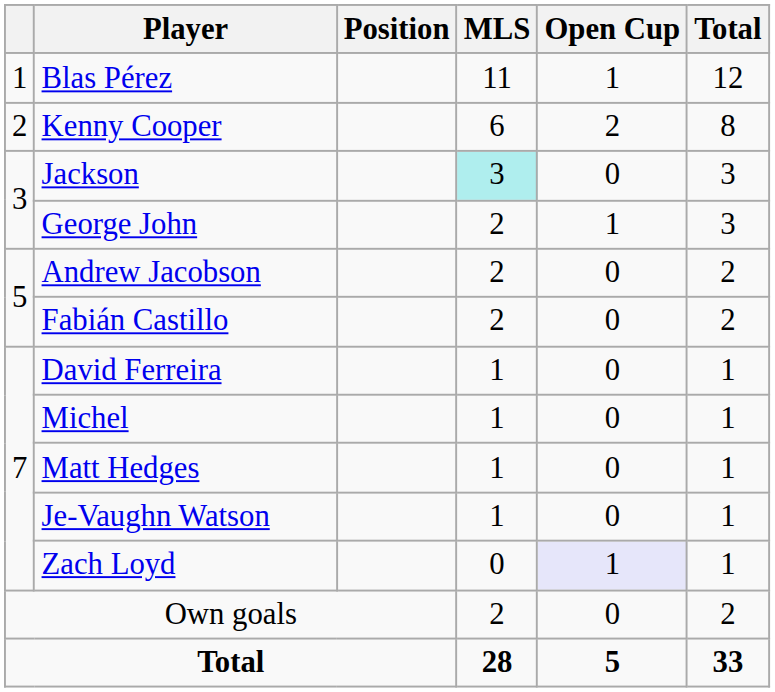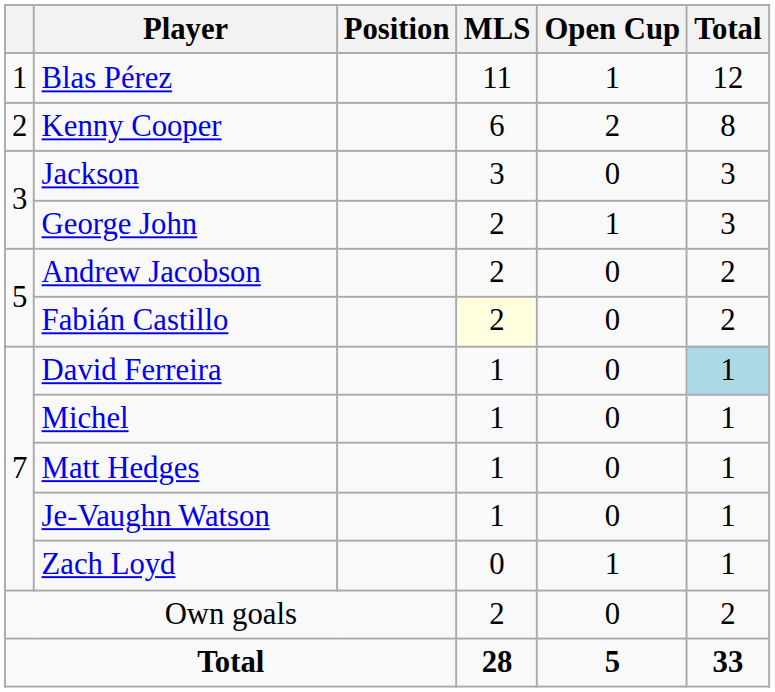(497, 175) paleturquoise background -> (497, 175) no background
(497, 321) no background -> (497, 321) lightyellow background
(728, 369) no background -> (728, 369) lightblue background
(612, 564) lavender background -> (612, 564) no background
